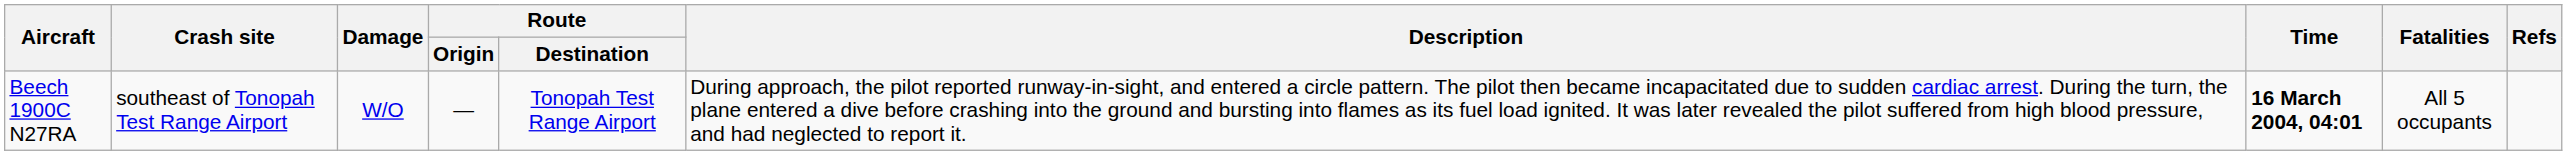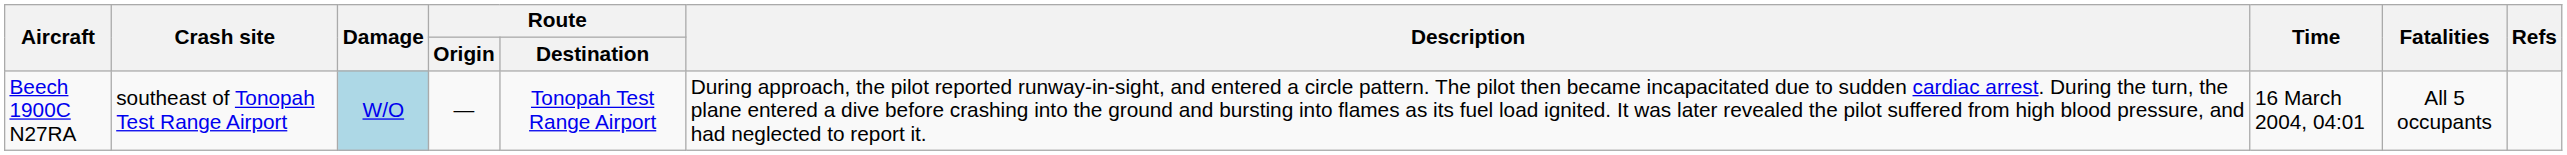(383, 110) no background -> (383, 110) lightblue background
(2307, 110) bold -> (2310, 110) normal
